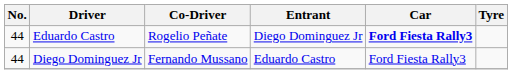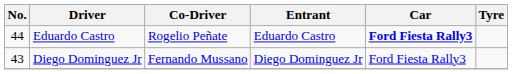(308, 36) Diego Dominguez Jr -> (295, 36) Eduardo Castro
(17, 57) 44 -> (17, 57) 43
(295, 57) Eduardo Castro -> (308, 57) Diego Dominguez Jr
